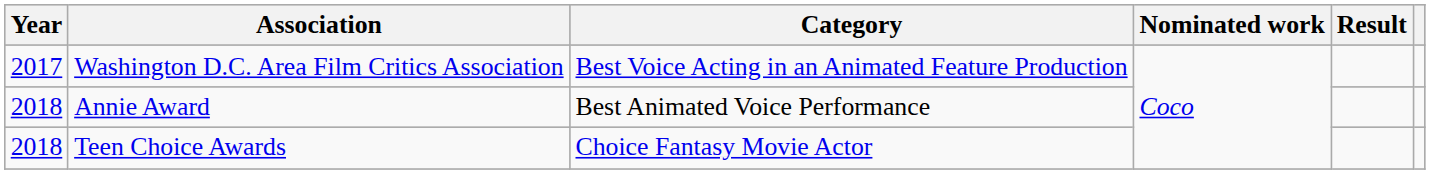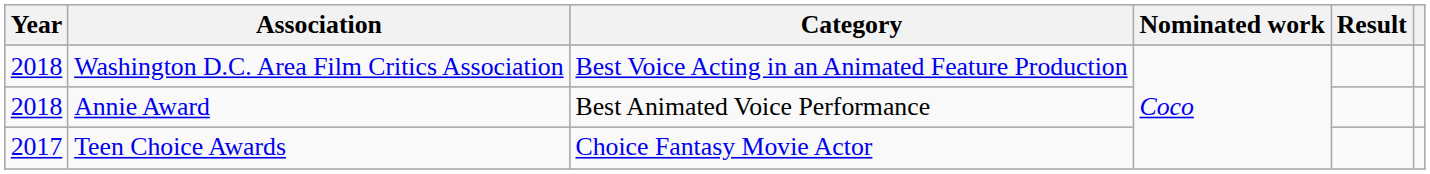(37, 65) 2017 -> (37, 65) 2018
(37, 147) 2018 -> (37, 147) 2017
